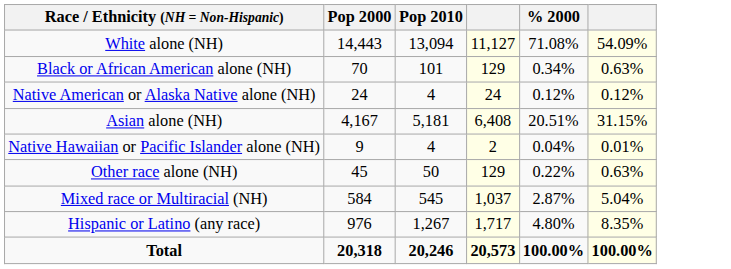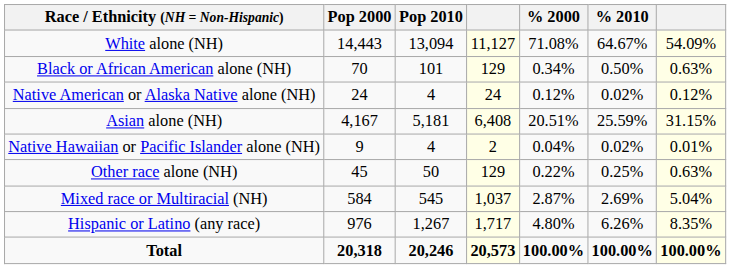+ column: (622, 17)
